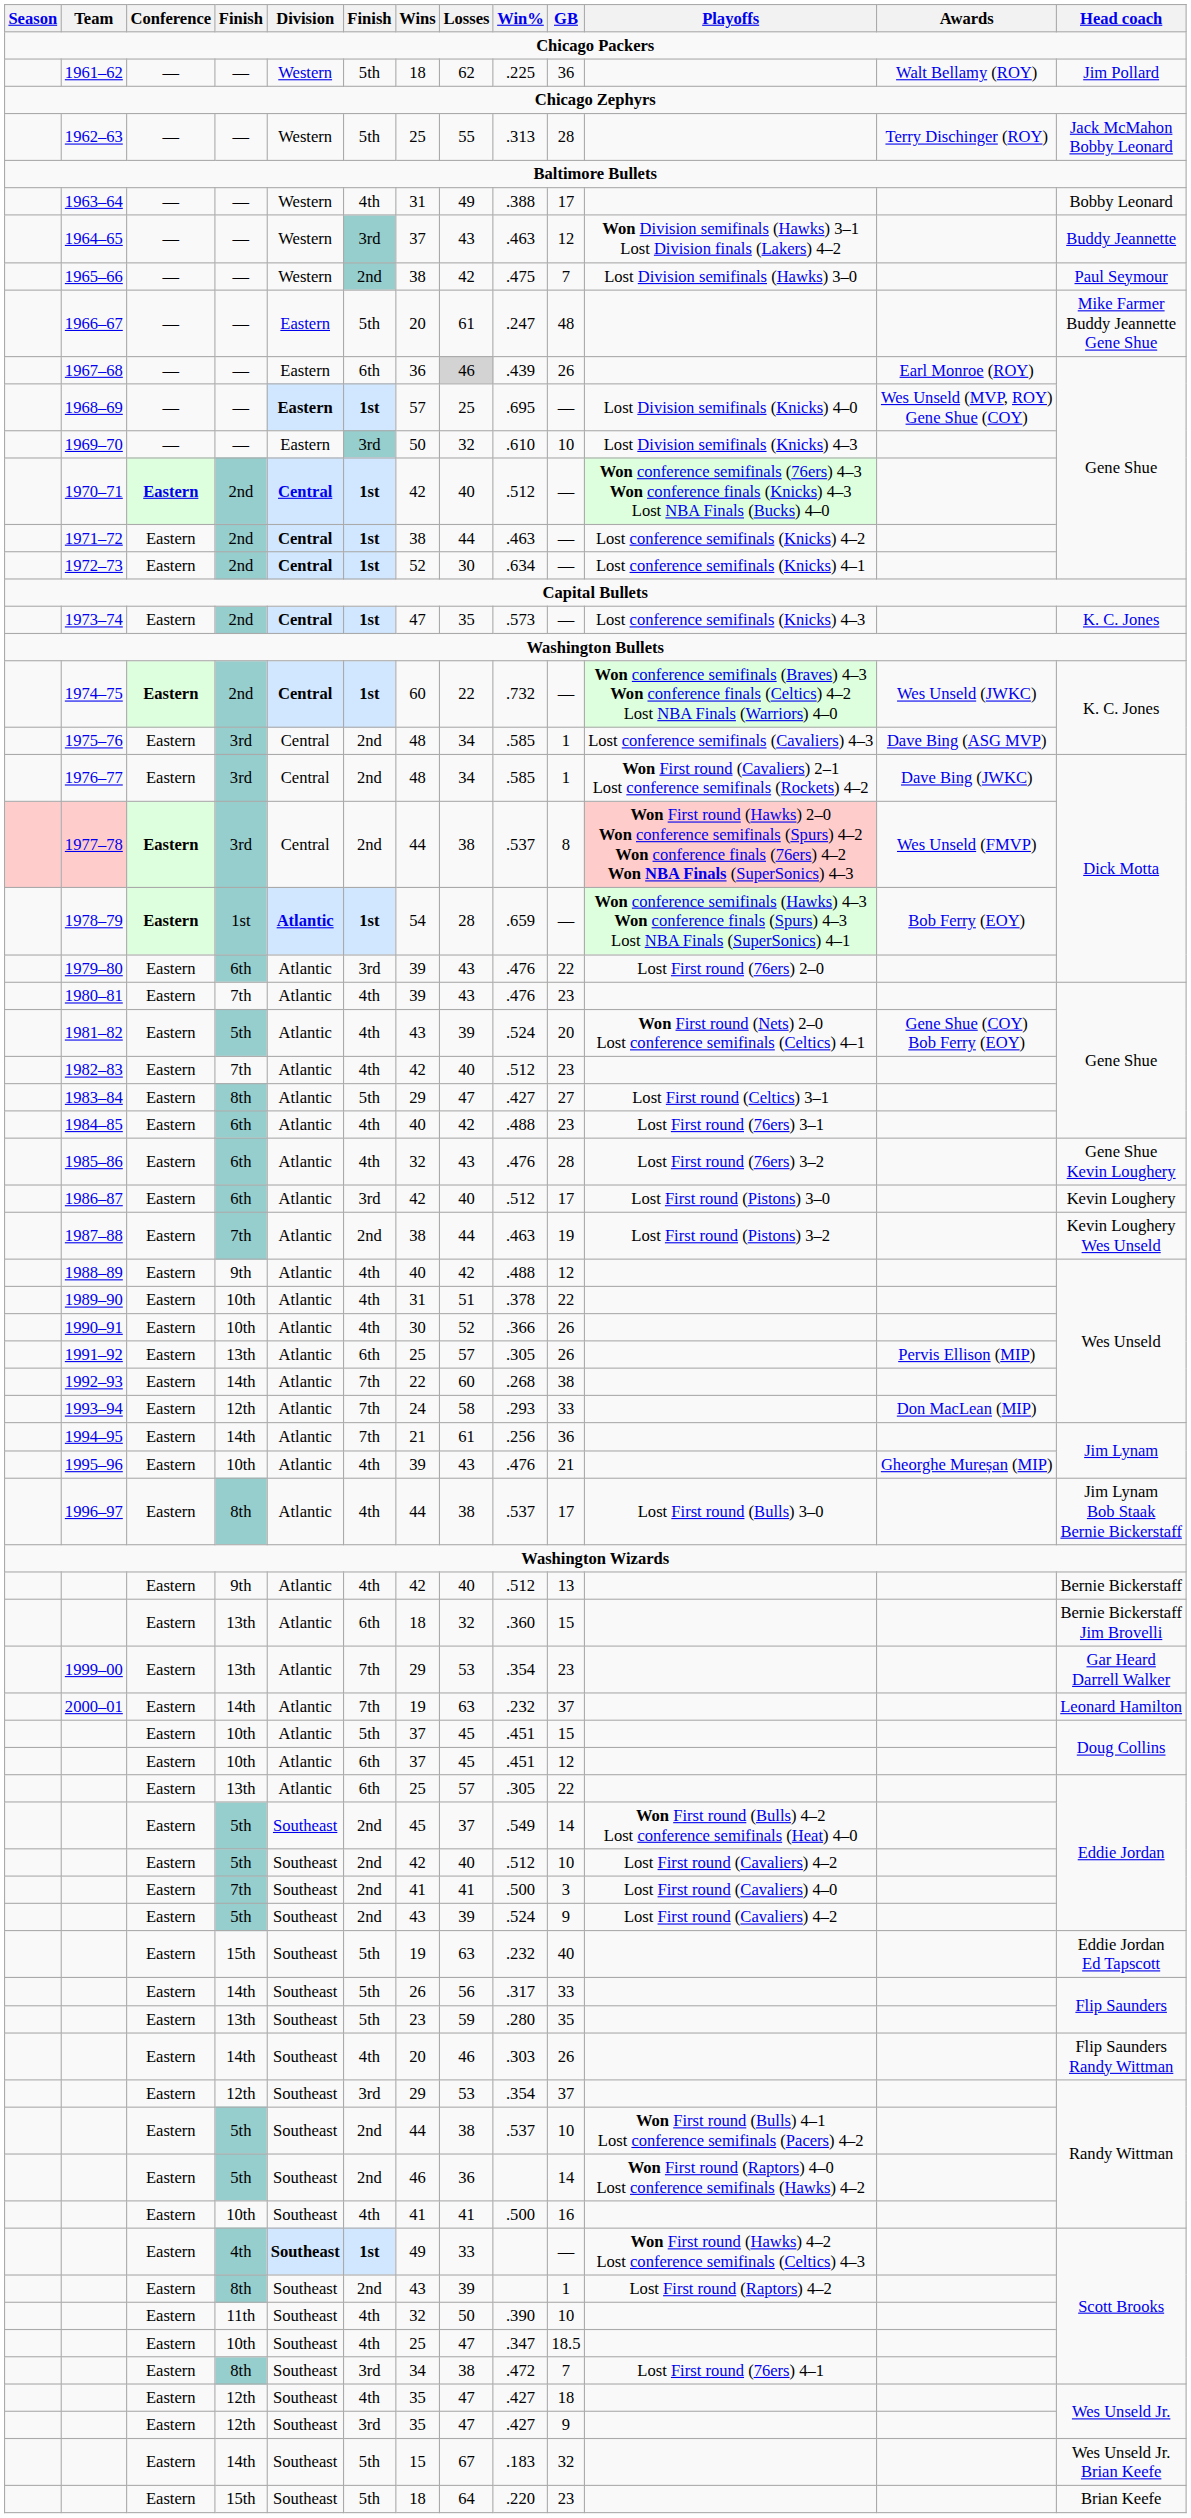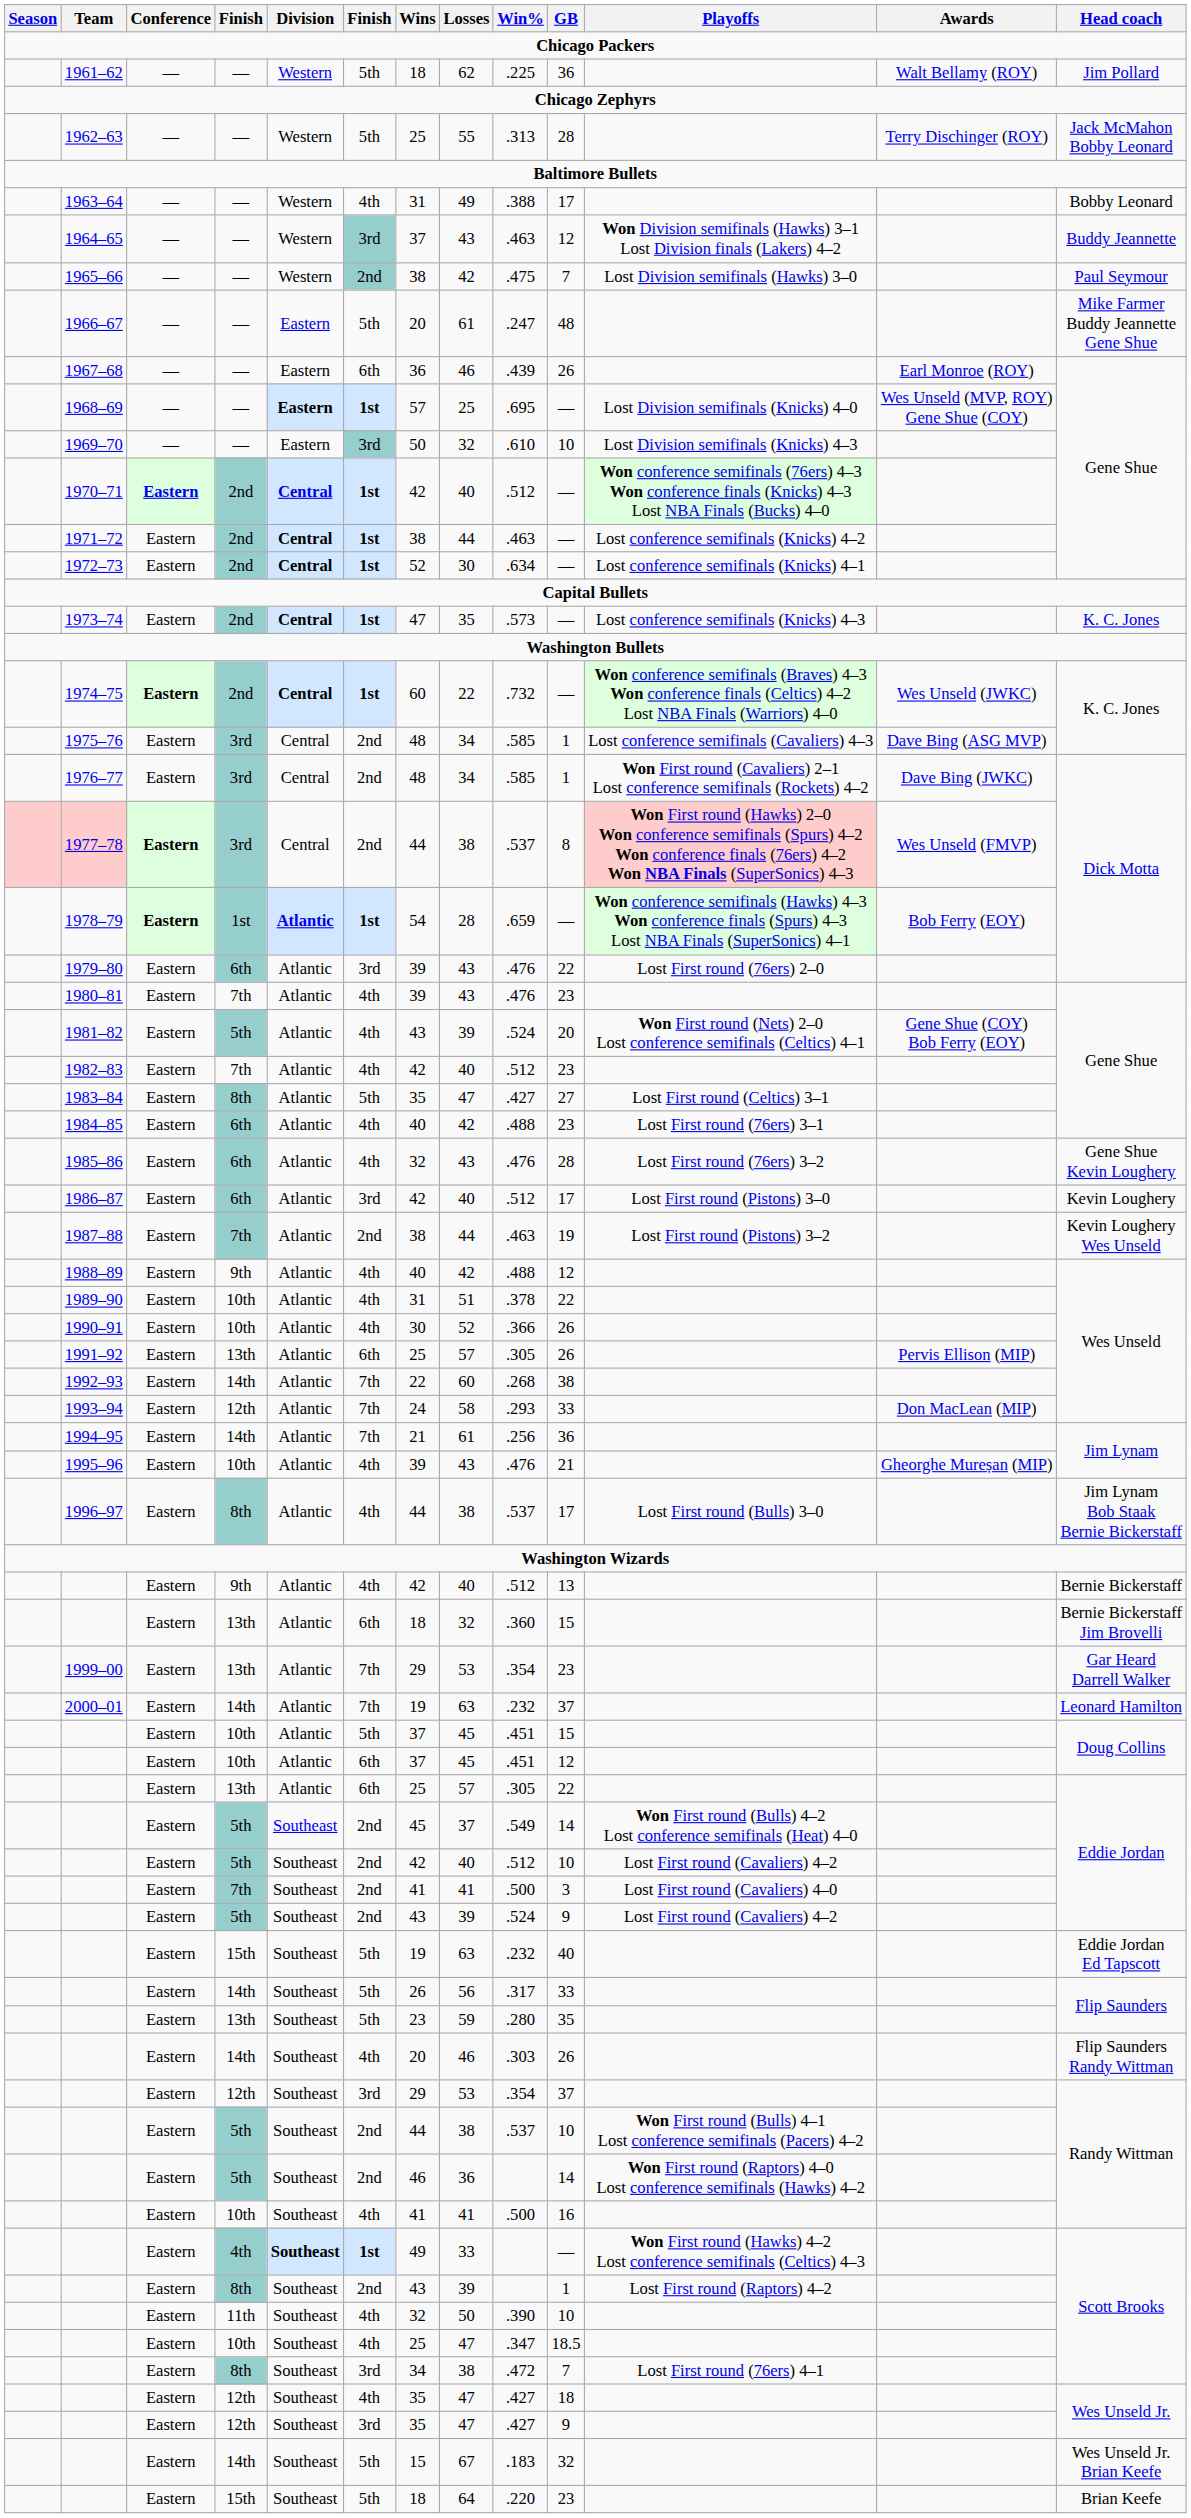(466, 370) lightgrey background -> (466, 370) no background
(418, 1097) 29 -> (418, 1097) 35
